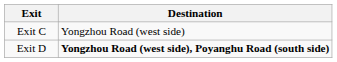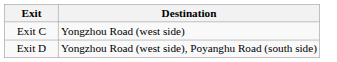(195, 48) bold -> (189, 48) normal
